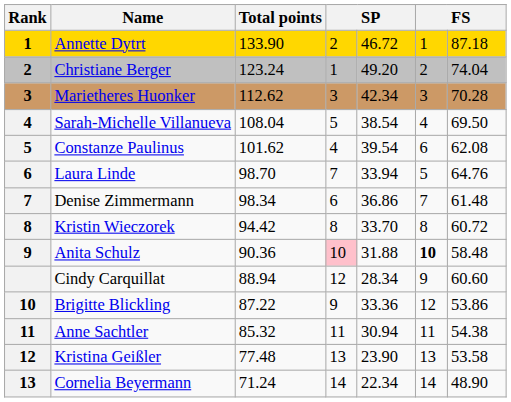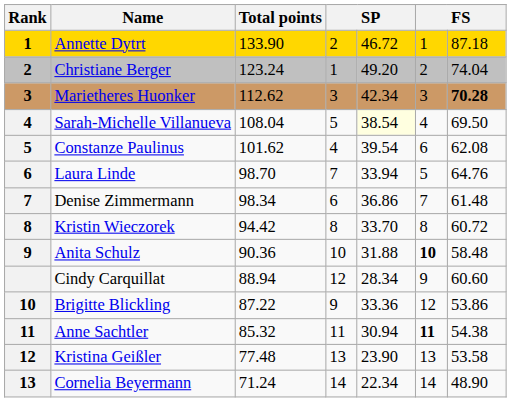(470, 95) normal -> (470, 95) bold
(380, 122) no background -> (380, 122) lightyellow background
(338, 252) pink background -> (338, 252) no background
(427, 331) normal -> (427, 331) bold
